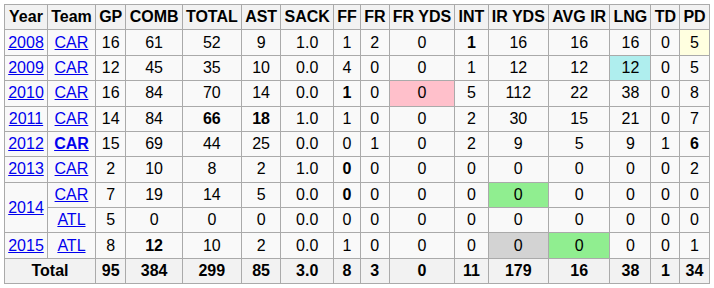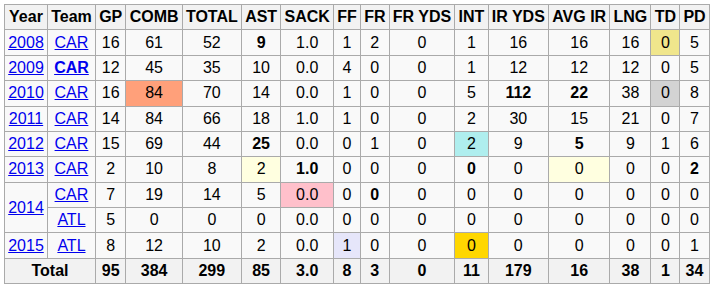(261, 42) normal -> (261, 42) bold
(472, 42) bold -> (472, 42) normal
(665, 42) no background -> (665, 42) khaki background
(694, 42) lightyellow background -> (694, 42) no background
(71, 67) normal -> (71, 67) bold
(630, 67) paleturquoise background -> (630, 67) no background
(154, 93) no background -> (154, 93) lightsalmon background
(347, 93) bold -> (347, 93) normal
(422, 93) pink background -> (422, 93) no background
(518, 93) normal -> (518, 93) bold
(579, 93) normal -> (579, 93) bold
(665, 93) no background -> (665, 93) lightgrey background
(212, 118) bold -> (212, 118) normal
(261, 118) bold -> (261, 118) normal
(71, 144) bold -> (71, 144) normal
(261, 144) normal -> (261, 144) bold
(472, 144) no background -> (472, 144) paleturquoise background
(579, 144) normal -> (579, 144) bold
(694, 144) bold -> (694, 144) normal
(261, 169) no background -> (261, 169) lightyellow background
(307, 169) normal -> (307, 169) bold
(347, 169) bold -> (347, 169) normal
(472, 169) normal -> (472, 169) bold
(579, 169) no background -> (579, 169) lightyellow background
(694, 169) normal -> (694, 169) bold
(307, 194) no background -> (307, 194) pink background
(347, 194) bold -> (347, 194) normal
(375, 194) normal -> (375, 194) bold
(518, 194) lightgreen background -> (518, 194) no background
(154, 245) bold -> (154, 245) normal
(347, 245) no background -> (347, 245) lavender background
(472, 245) no background -> (472, 245) gold background
(518, 245) lightgrey background -> (518, 245) no background
(579, 245) lightgreen background -> (579, 245) no background
